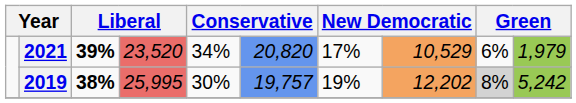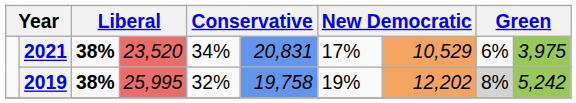(95, 52) 39% -> (95, 52) 38%
(283, 52) 20,820 -> (283, 52) 20,831
(542, 52) 1,979 -> (542, 52) 3,975
(211, 82) 30% -> (211, 82) 32%
(283, 82) 19,757 -> (283, 82) 19,758
